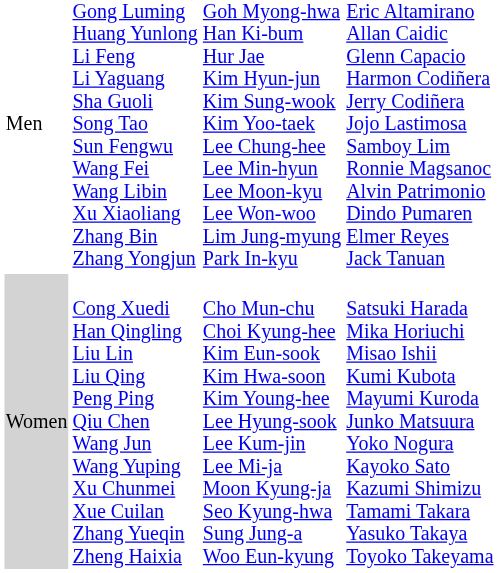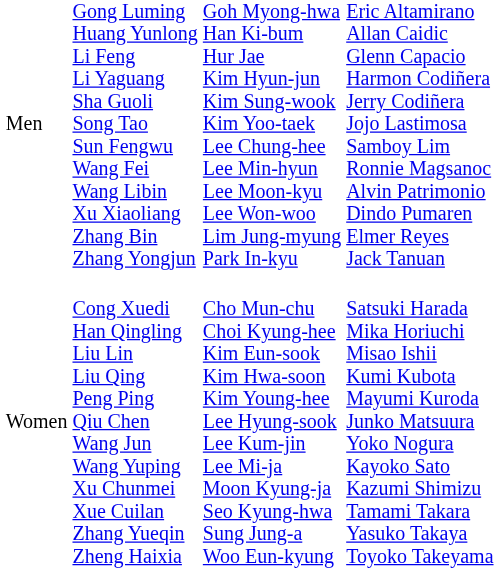(37, 421) lightgrey background -> (37, 421) no background
